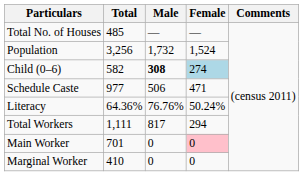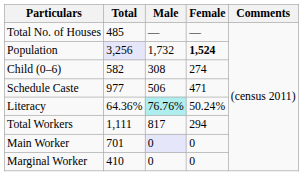(119, 50) no background -> (119, 50) lavender background
(202, 50) normal -> (202, 50) bold
(157, 69) bold -> (157, 69) normal
(198, 69) lightblue background -> (198, 69) no background
(166, 106) no background -> (166, 106) paleturquoise background
(151, 143) no background -> (151, 143) lavender background
(192, 143) pink background -> (192, 143) no background
